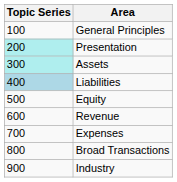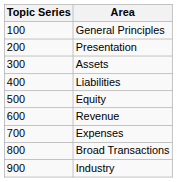(16, 47) paleturquoise background -> (16, 47) no background
(16, 64) paleturquoise background -> (16, 64) no background
(16, 82) lightblue background -> (16, 82) no background
